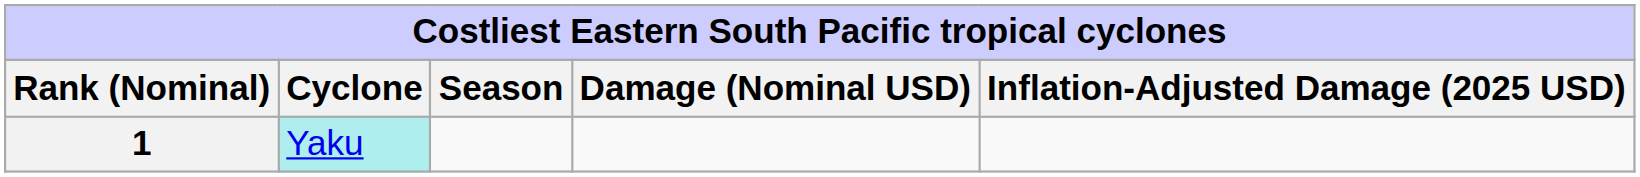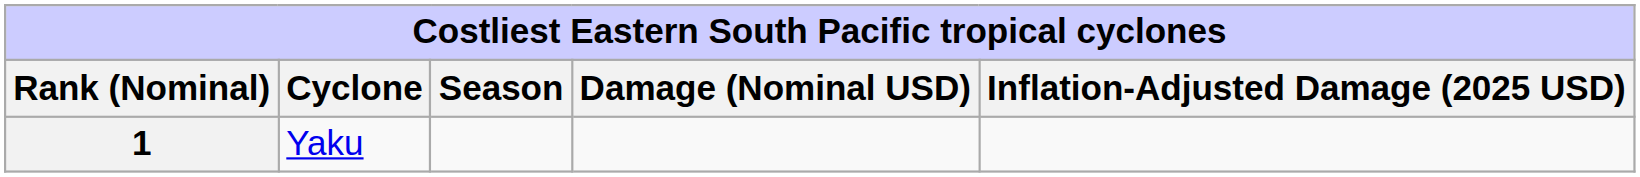(325, 143) paleturquoise background -> (325, 143) no background
